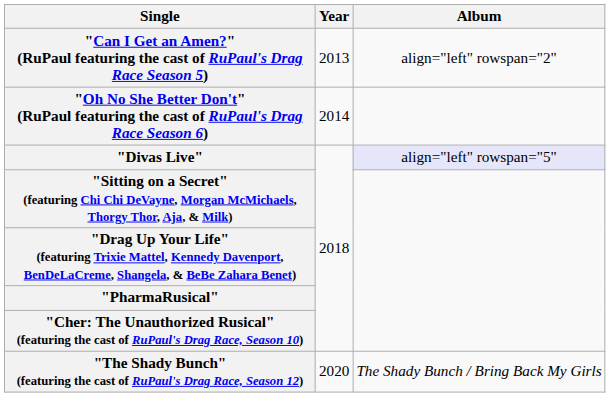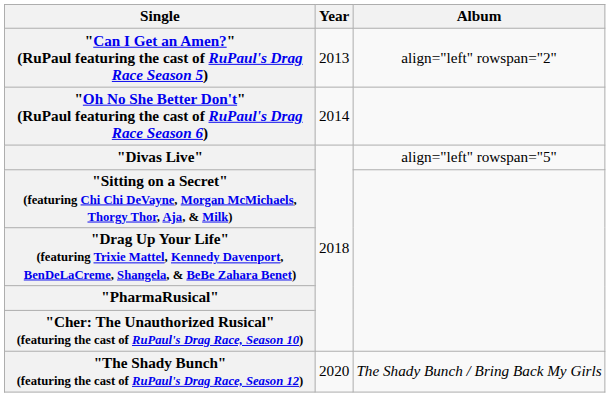(479, 157) lavender background -> (479, 157) no background
